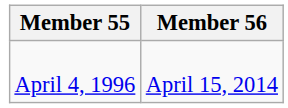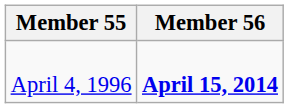(212, 84) normal -> (210, 84) bold
